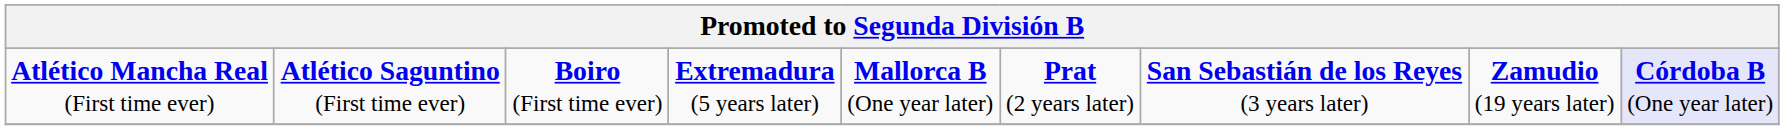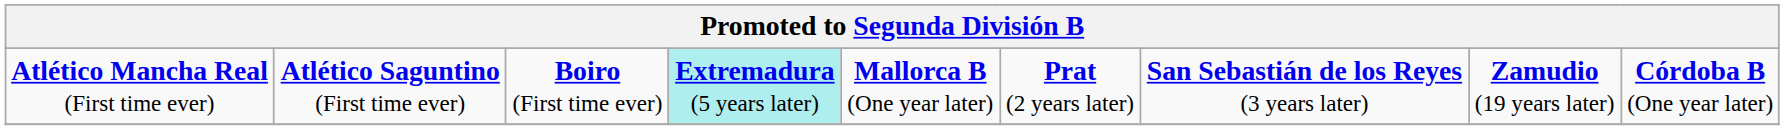(755, 85) no background -> (755, 85) paleturquoise background
(1700, 85) lavender background -> (1700, 85) no background
